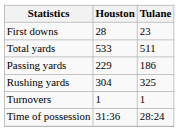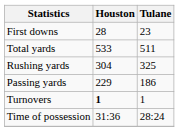rows swapped: (38, 83) <-> (37, 65)
(98, 100) normal -> (98, 100) bold
